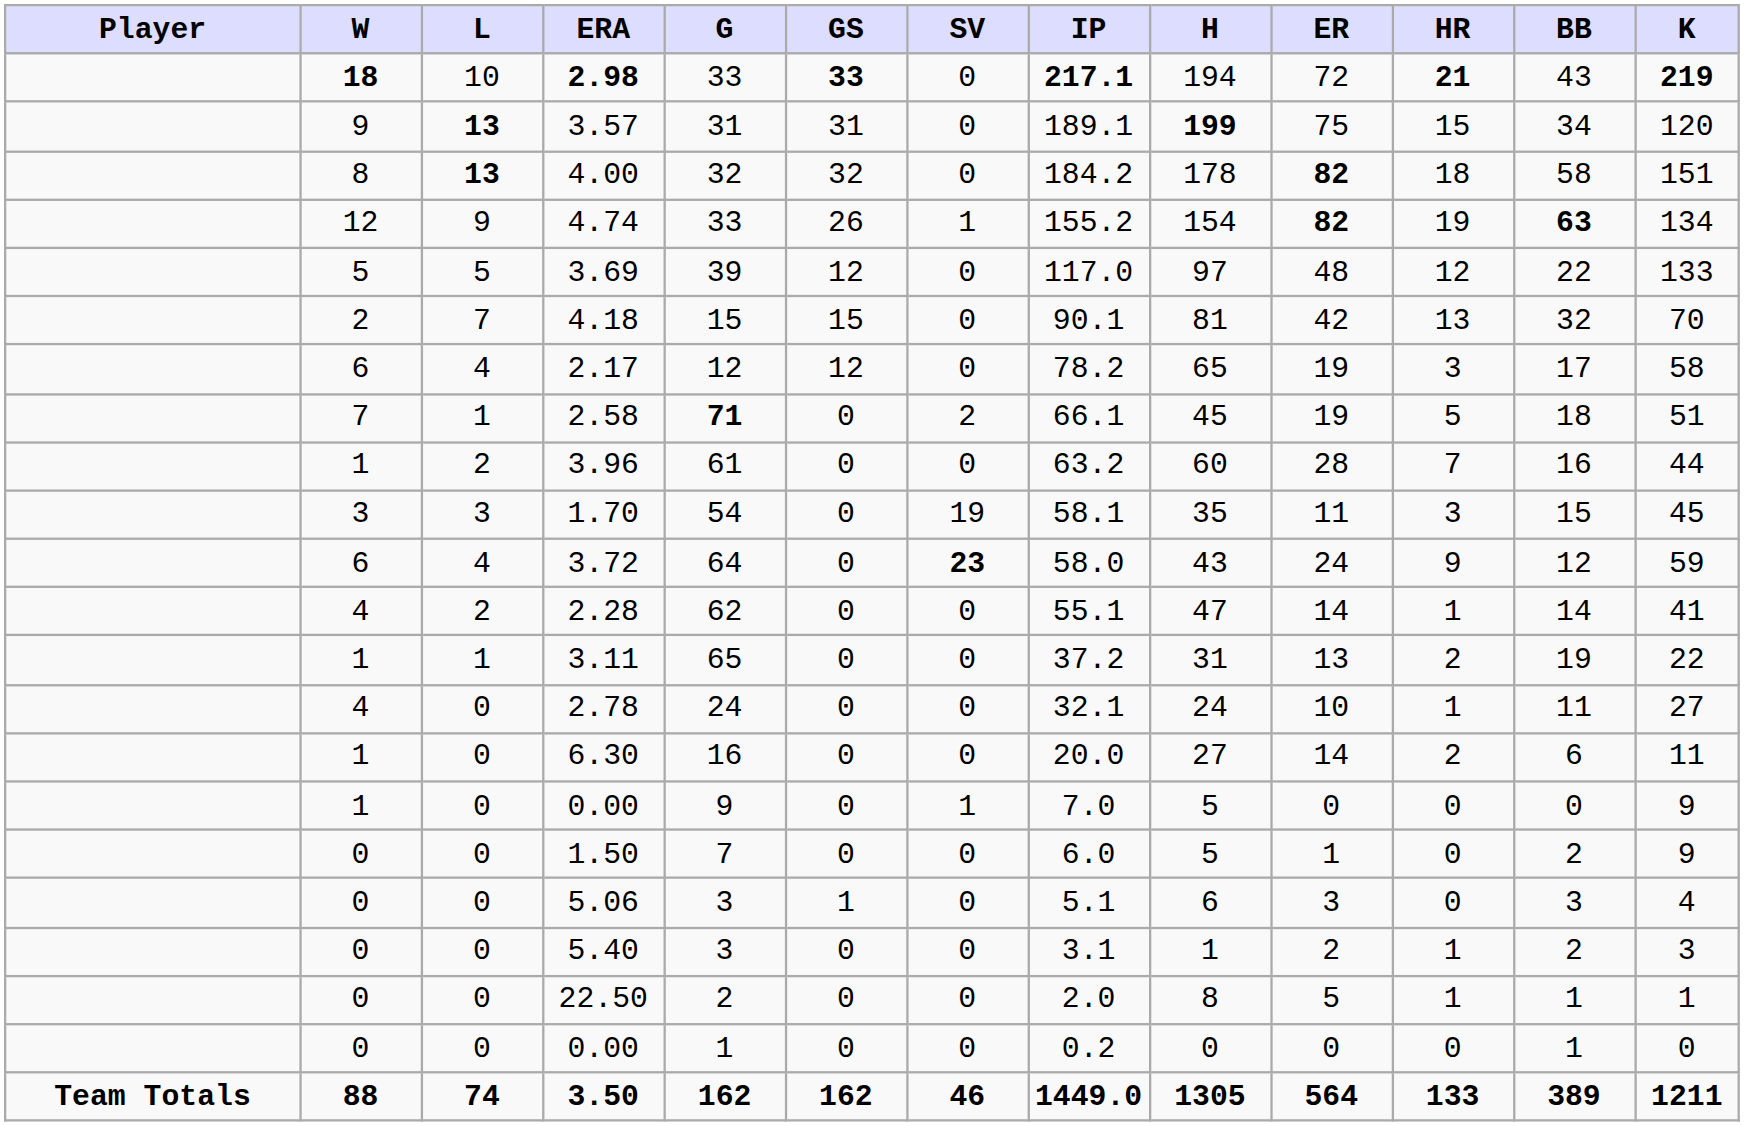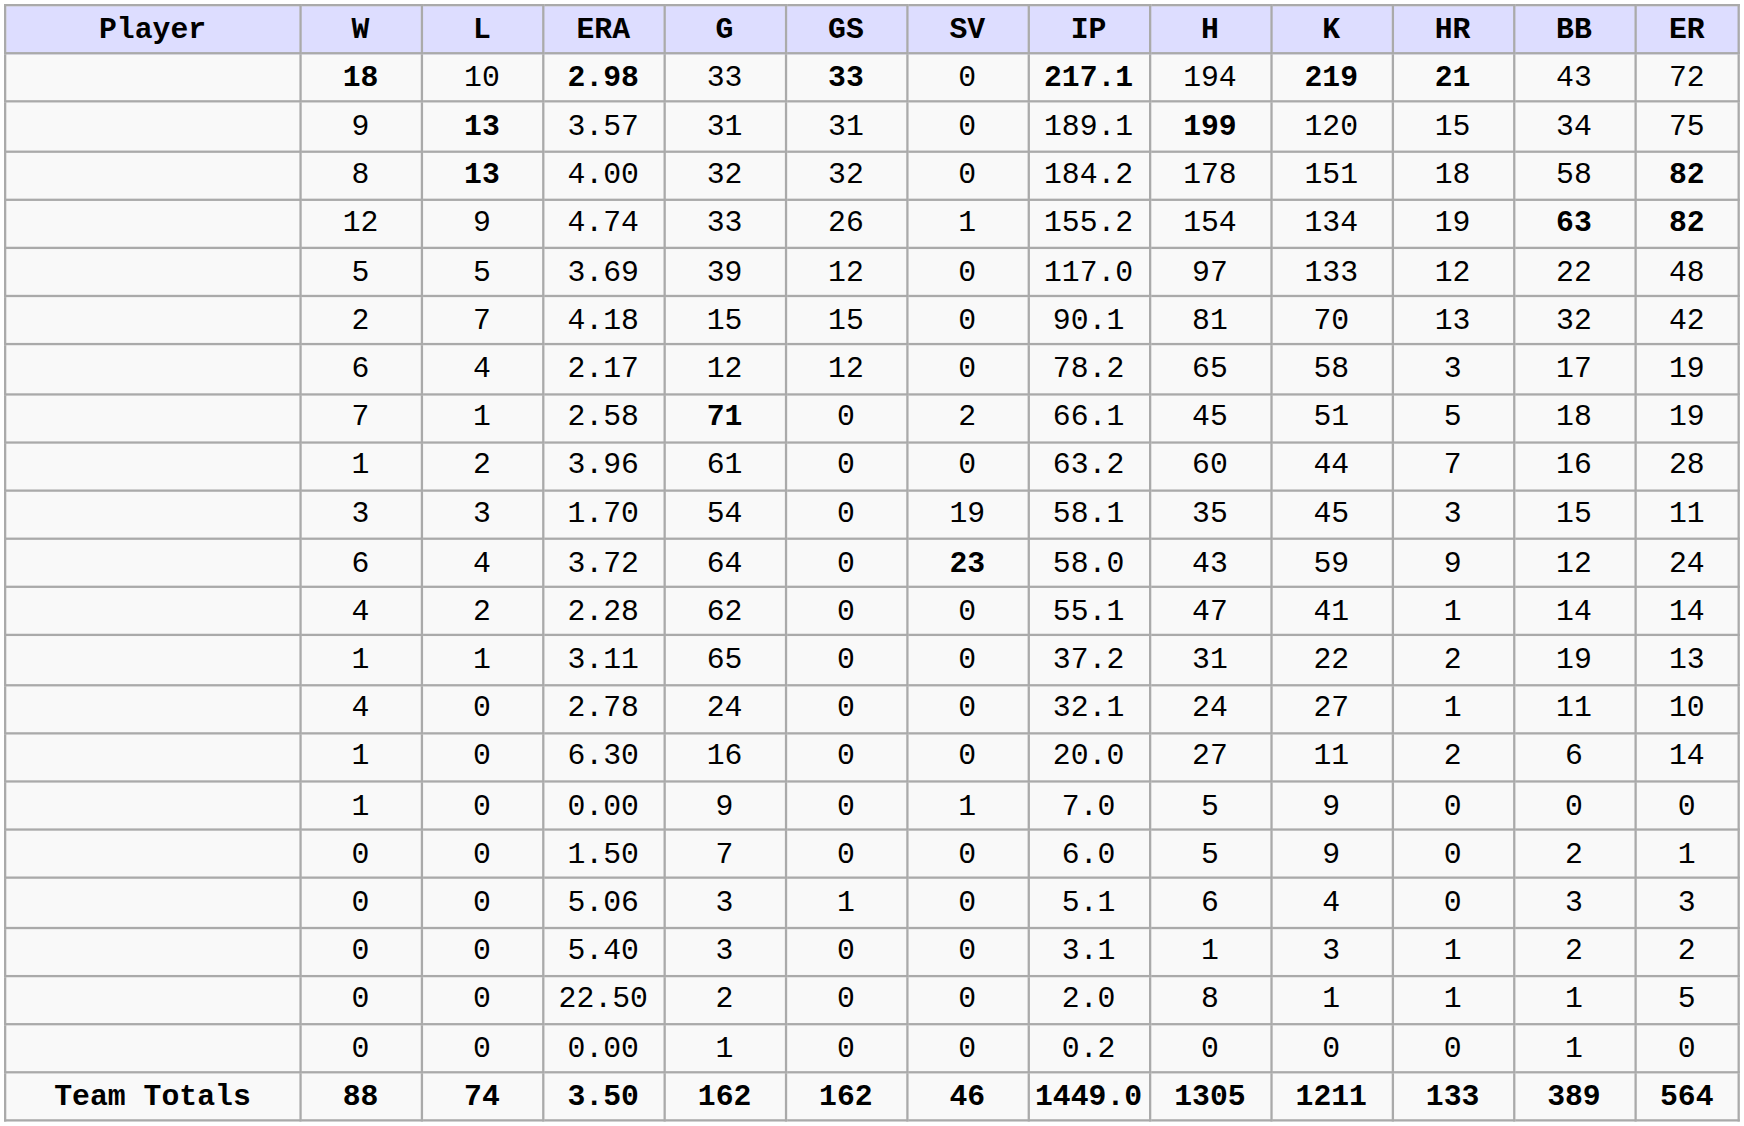columns swapped: (1331, 29) <-> (1687, 29)
